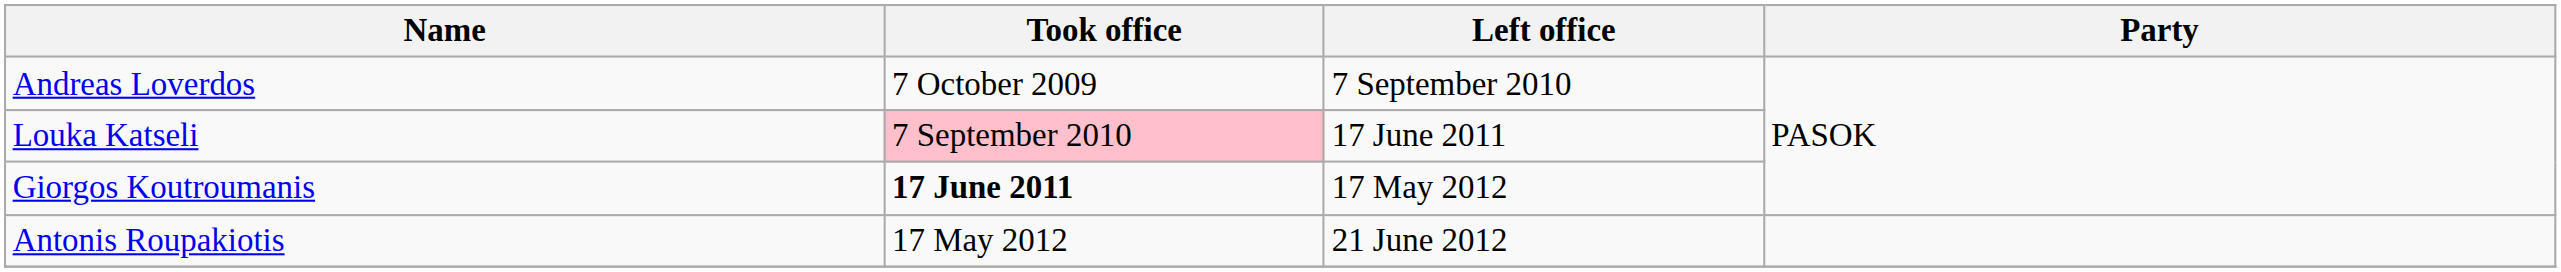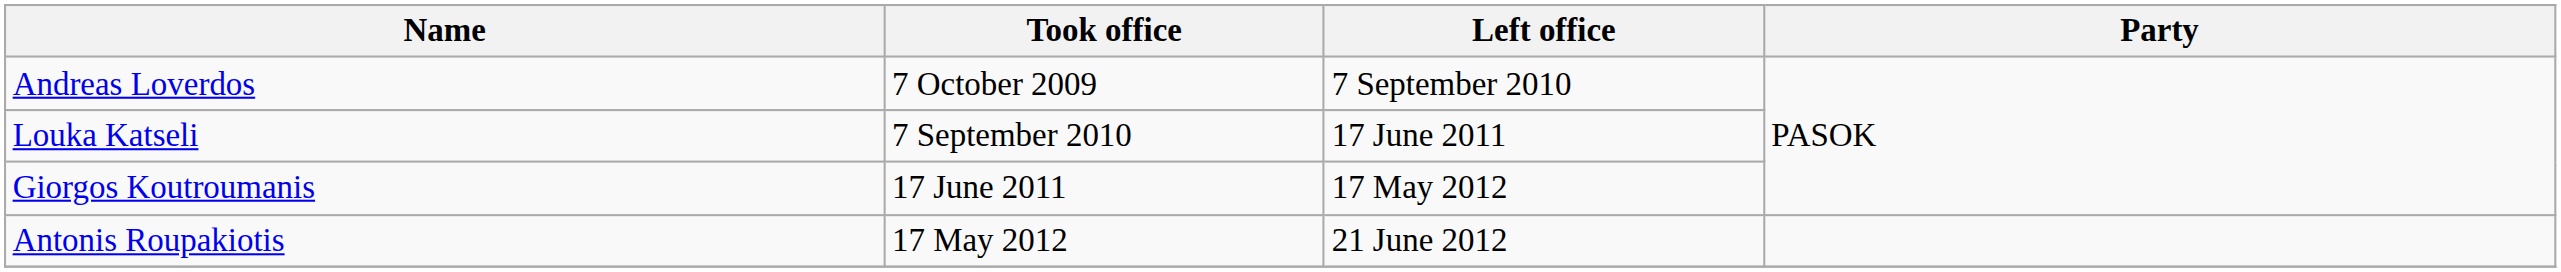(1012, 135) pink background -> (1012, 135) no background
(983, 187) bold -> (979, 187) normal
